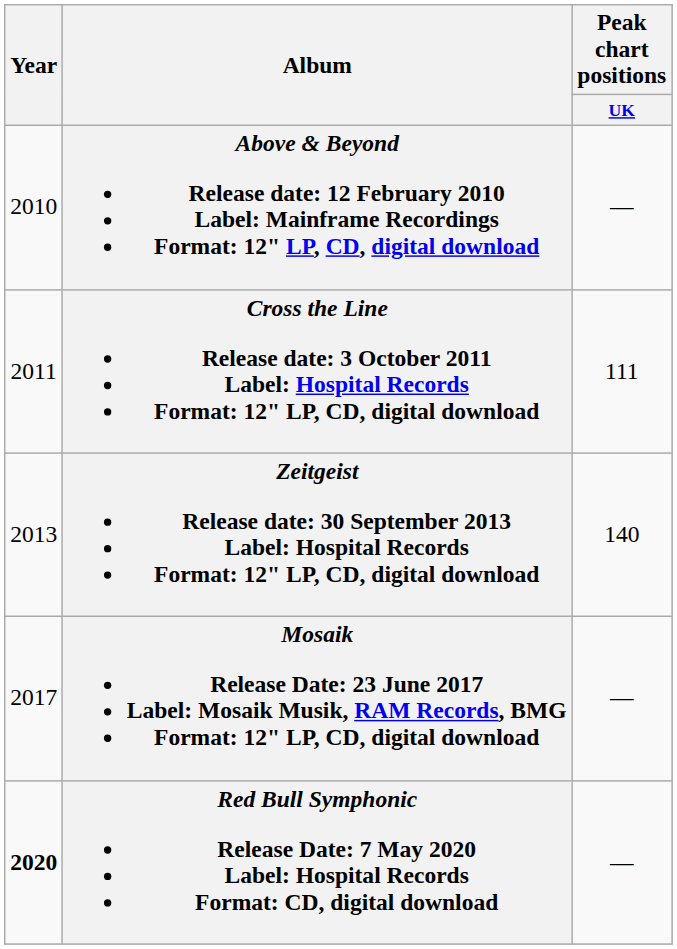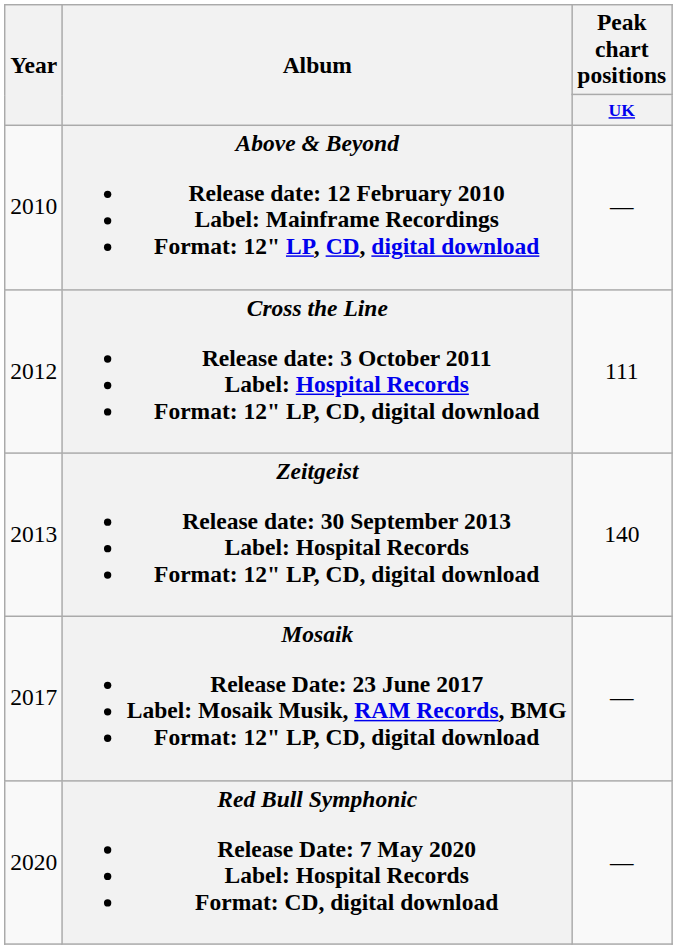(34, 370) 2011 -> (34, 370) 2012
(34, 862) bold -> (34, 862) normal
